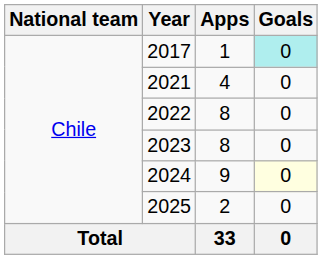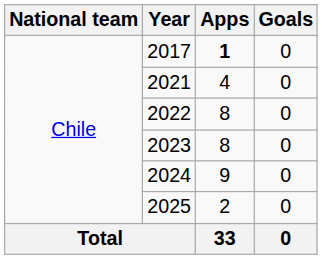(225, 51) normal -> (225, 51) bold
(286, 51) paleturquoise background -> (286, 51) no background
(286, 176) lightyellow background -> (286, 176) no background
